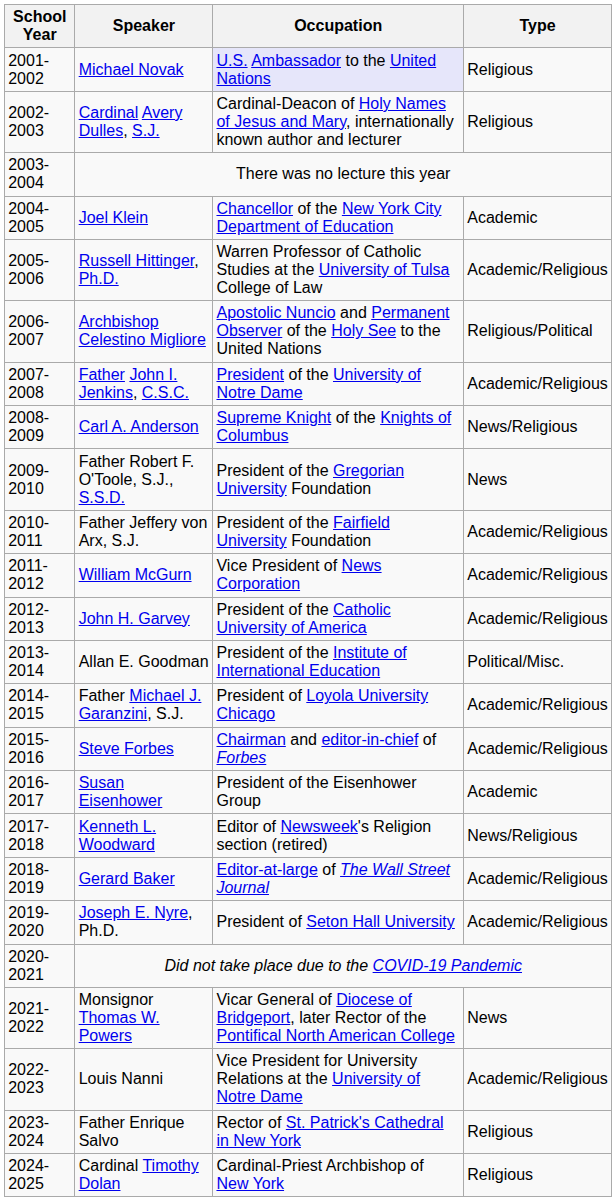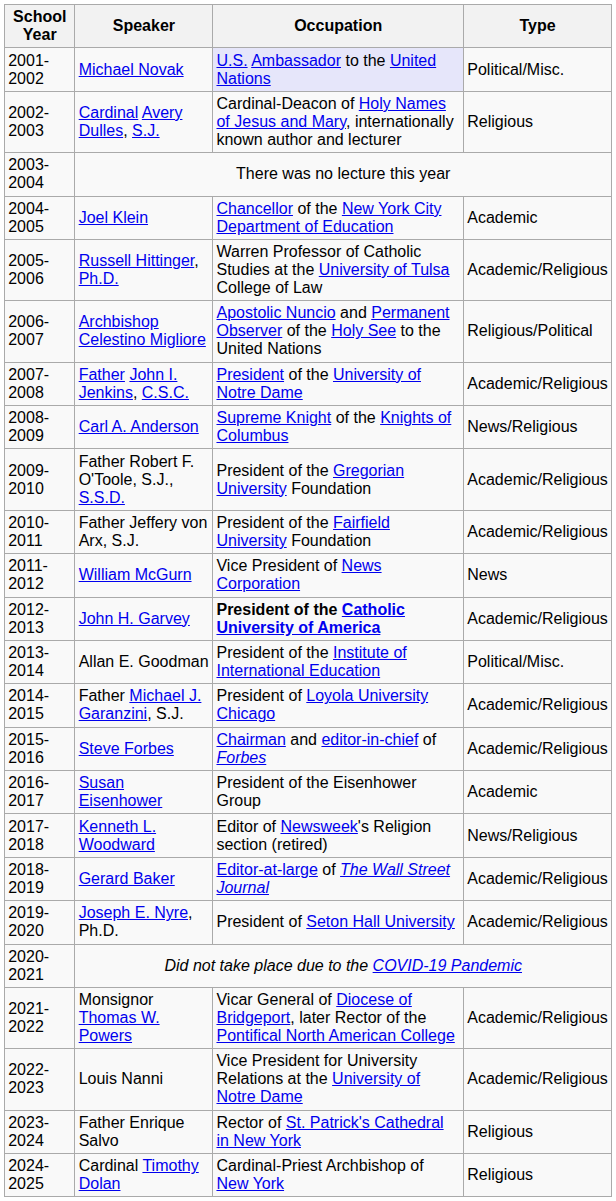(500, 69) Religious -> (516, 69) Political/Misc.
(487, 479) News -> (538, 479) Academic/Religious
(538, 575) Academic/Religious -> (487, 575) News
(304, 618) normal -> (311, 618) bold
(487, 1018) News -> (538, 1018) Academic/Religious
